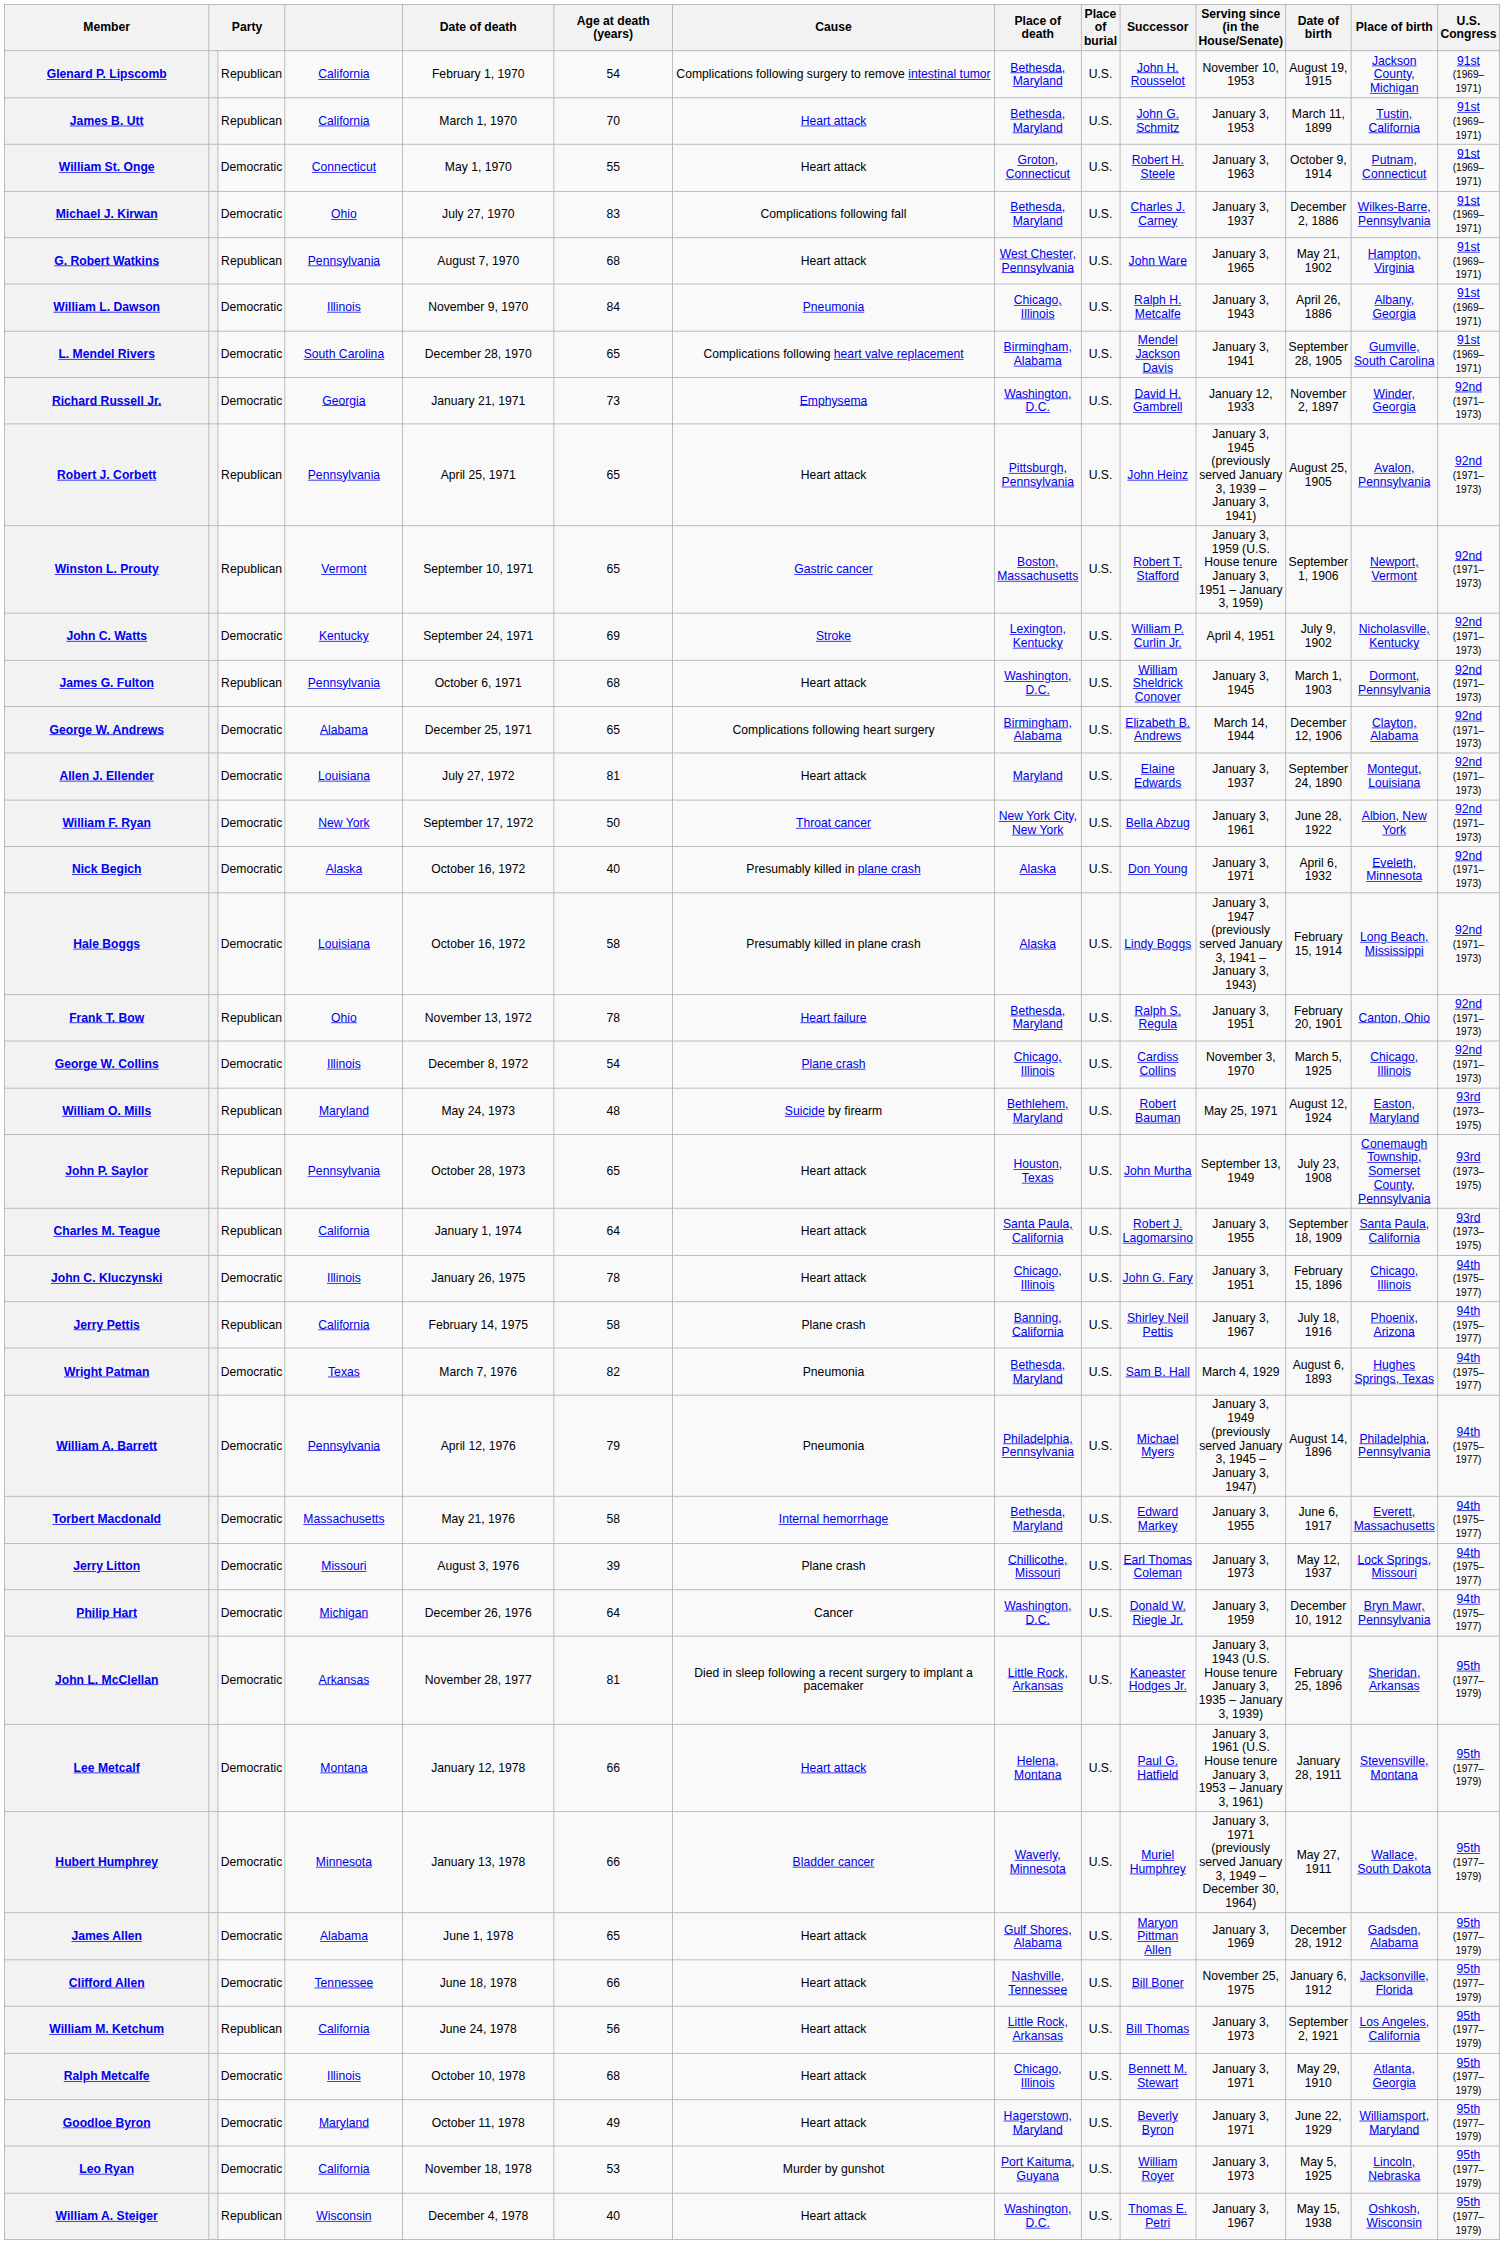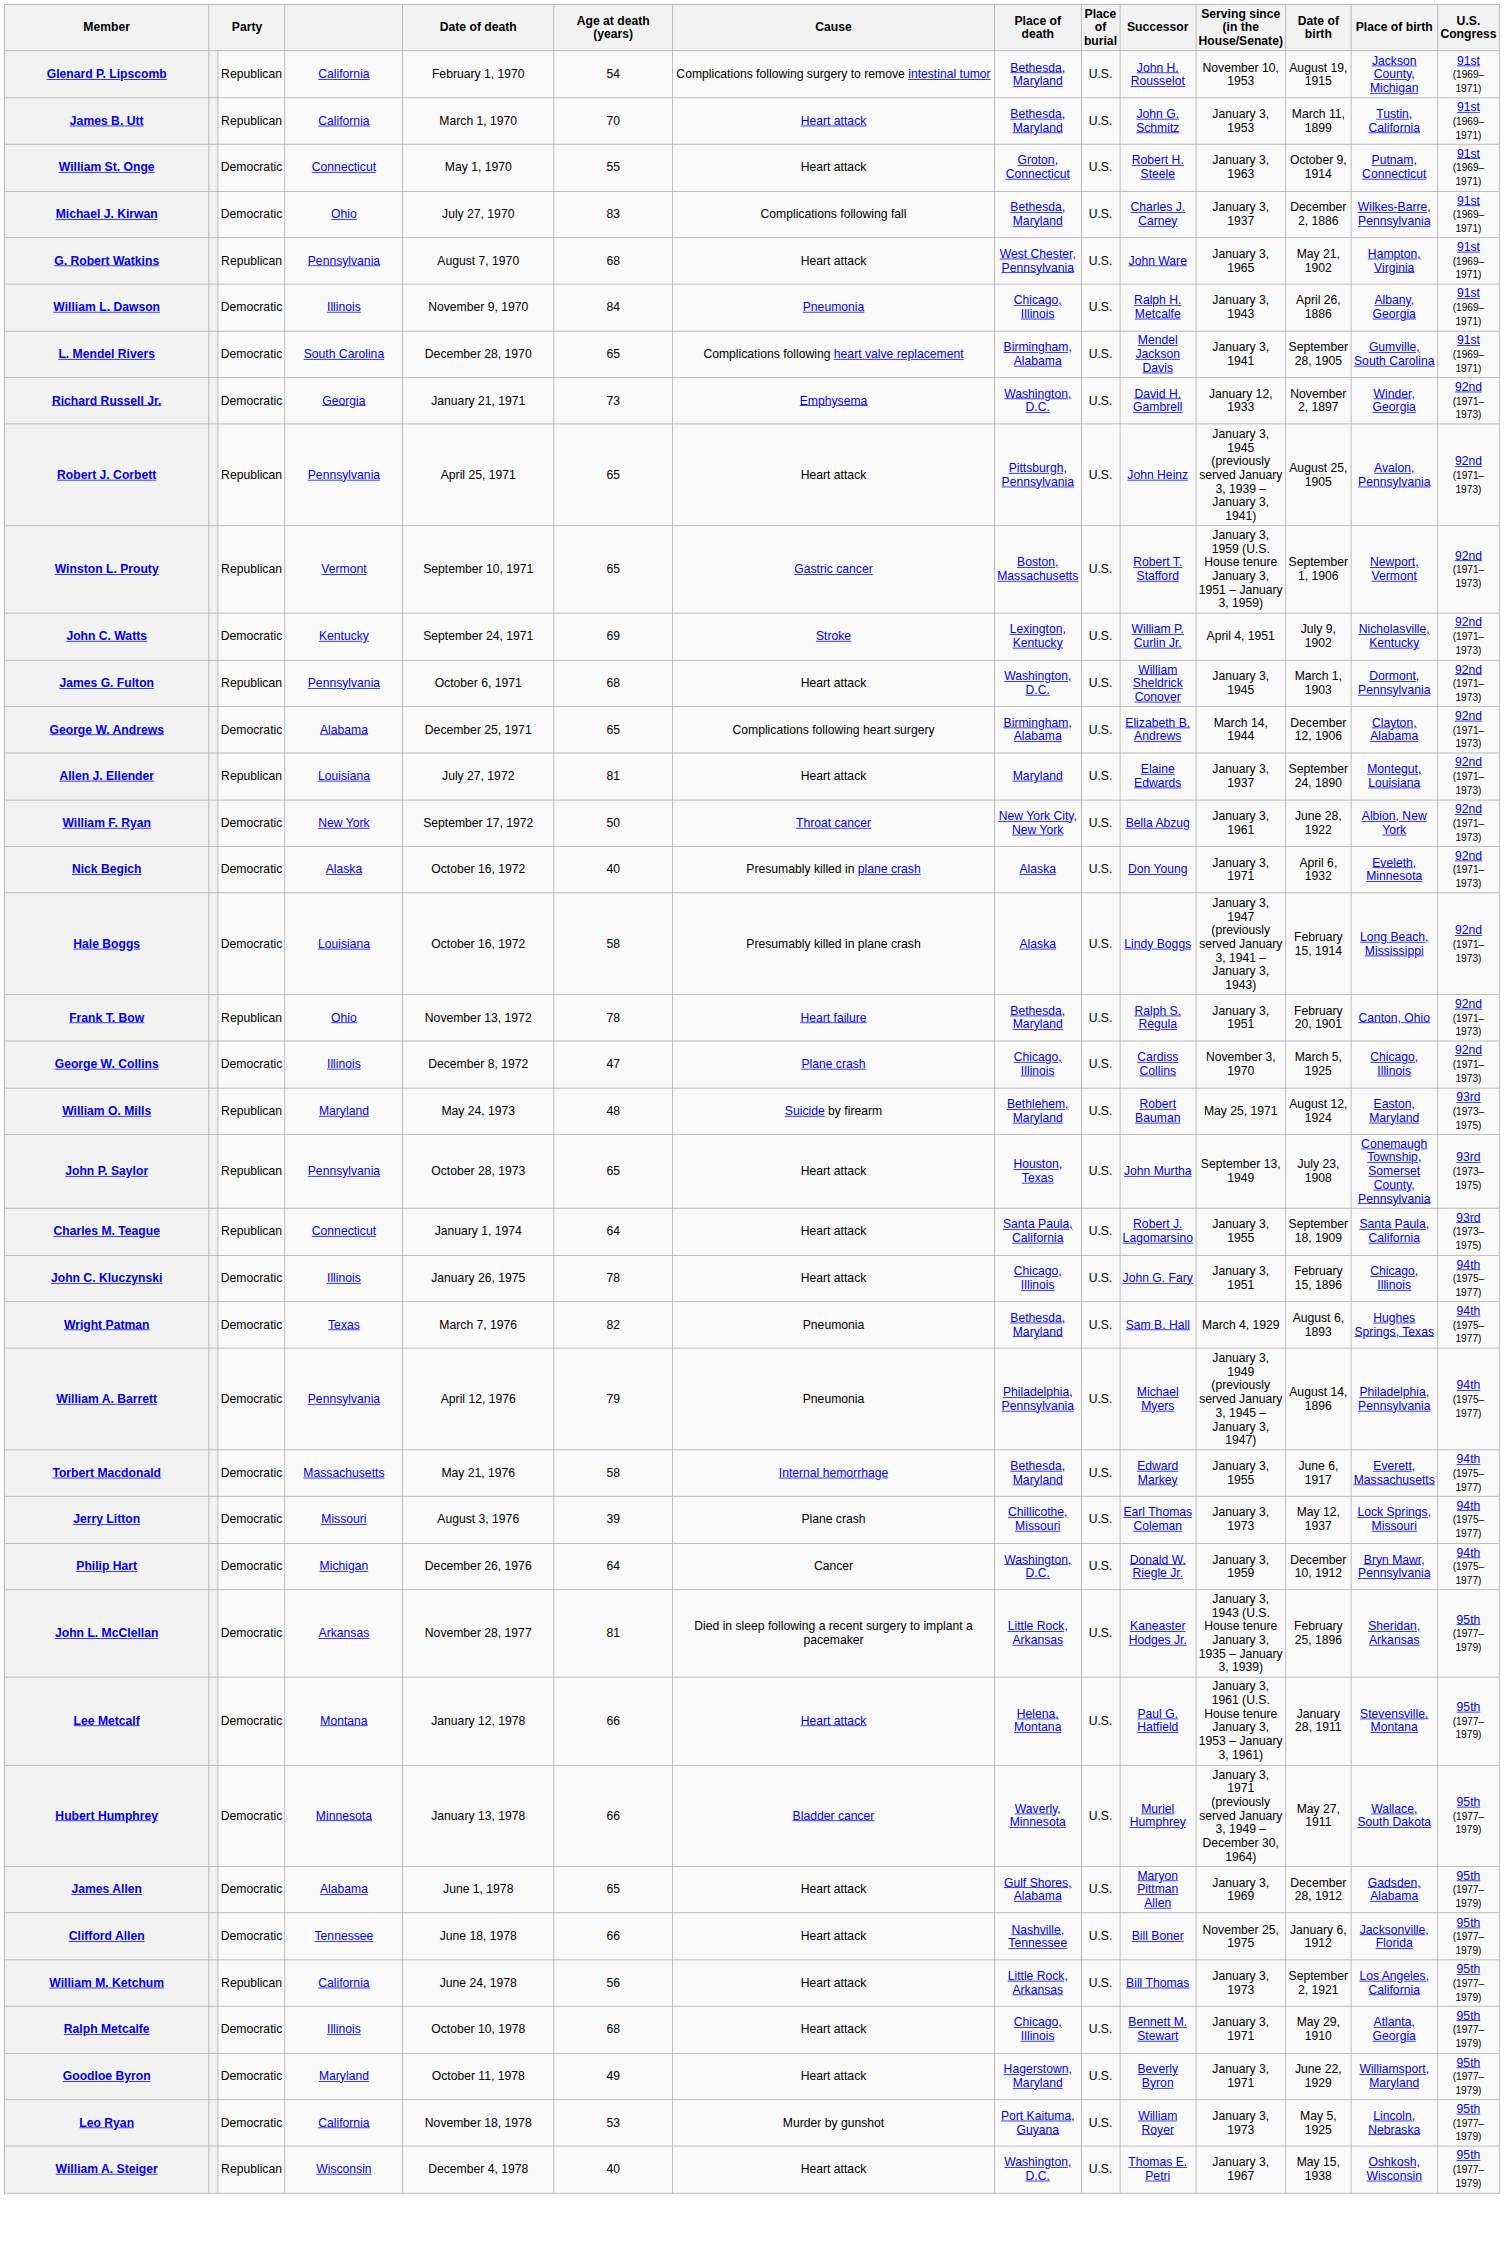(252, 776) Democratic -> (252, 776) Republican
(613, 1064) 54 -> (613, 1064) 47
(344, 1231) California -> (344, 1231) Connecticut
- row: (107, 1325)
